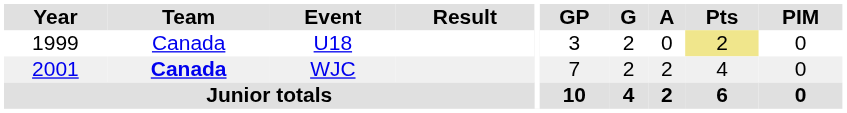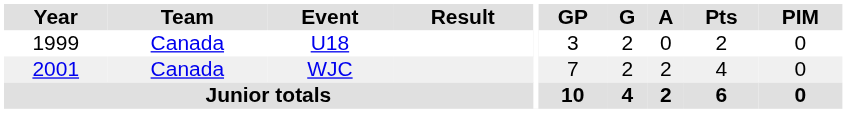(722, 43) khaki background -> (721, 43) no background
(189, 69) bold -> (187, 69) normal
